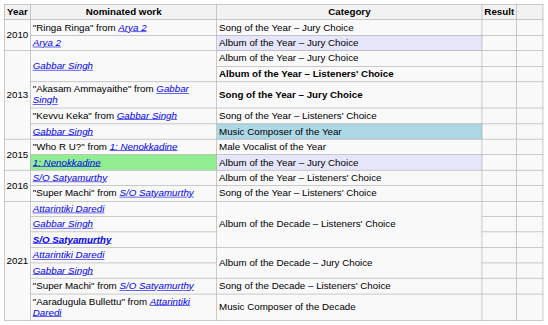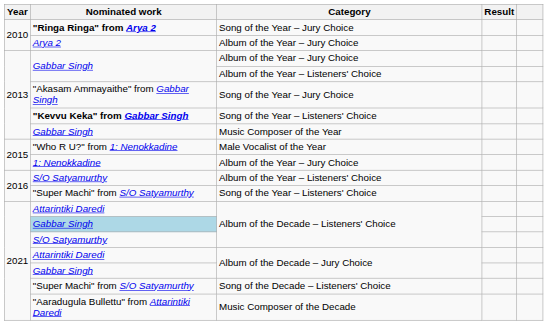(90, 27) normal -> (94, 27) bold
(289, 43) lavender background -> (289, 43) no background
(306, 74) bold -> (300, 74) normal
(291, 95) bold -> (286, 95) normal
(105, 116) normal -> (111, 116) bold
(280, 131) lightblue background -> (280, 131) no background
(67, 162) lightgreen background -> (67, 162) no background
(289, 162) lavender background -> (289, 162) no background
(63, 224) no background -> (63, 224) lightblue background
(72, 239) bold -> (70, 239) normal
